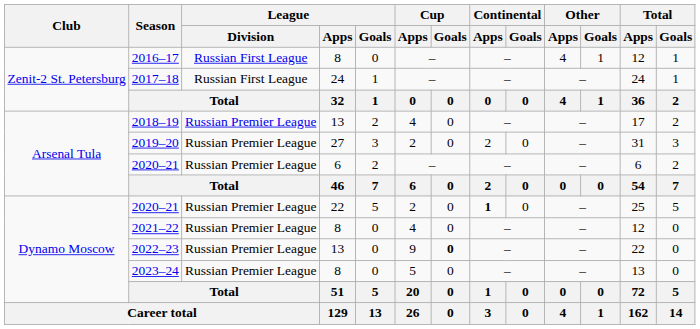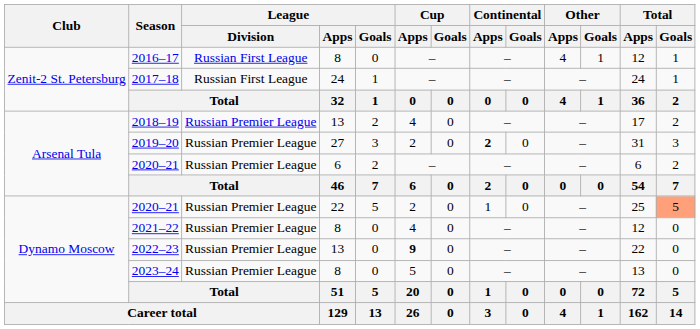(488, 143) normal -> (488, 143) bold
(488, 206) bold -> (488, 206) normal
(676, 206) no background -> (676, 206) lightsalmon background
(413, 249) normal -> (413, 249) bold
(450, 249) bold -> (450, 249) normal
